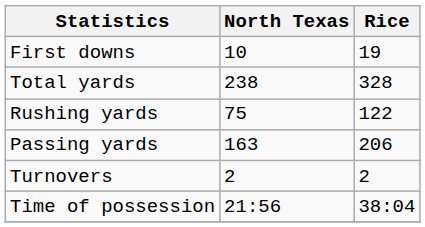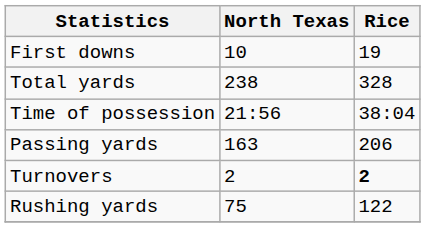rows swapped: (84, 114) <-> (113, 207)
(364, 176) normal -> (364, 176) bold
